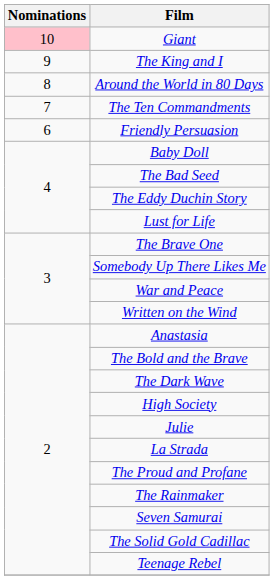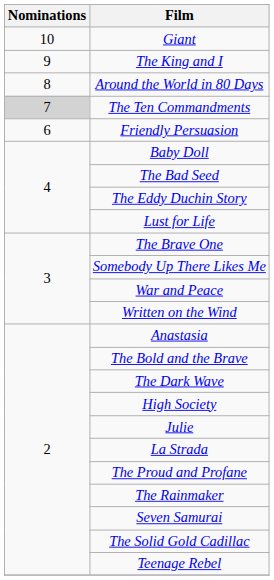(47, 38) pink background -> (47, 38) no background
(47, 107) no background -> (47, 107) lightgrey background
